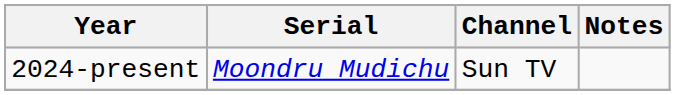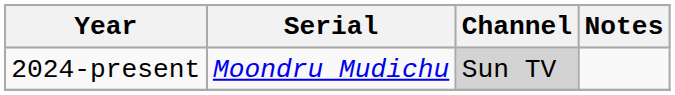(509, 69) no background -> (509, 69) lightgrey background
